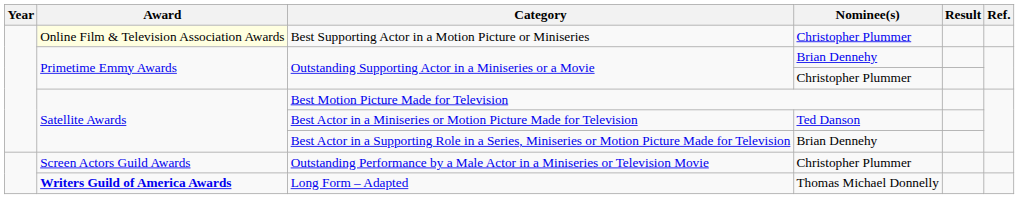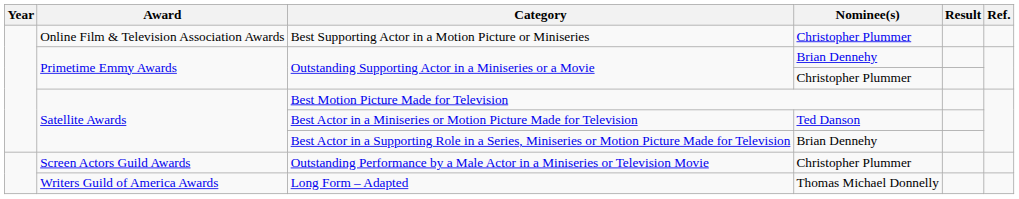(162, 36) lightyellow background -> (162, 36) no background
(136, 183) bold -> (129, 183) normal
